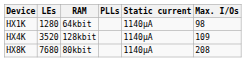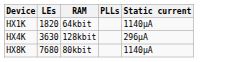- column: (217, 11)
(49, 24) 1280 -> (49, 24) 1820
(49, 37) 3520 -> (49, 37) 3630
(138, 37) 1140μA -> (136, 37) 296μA
